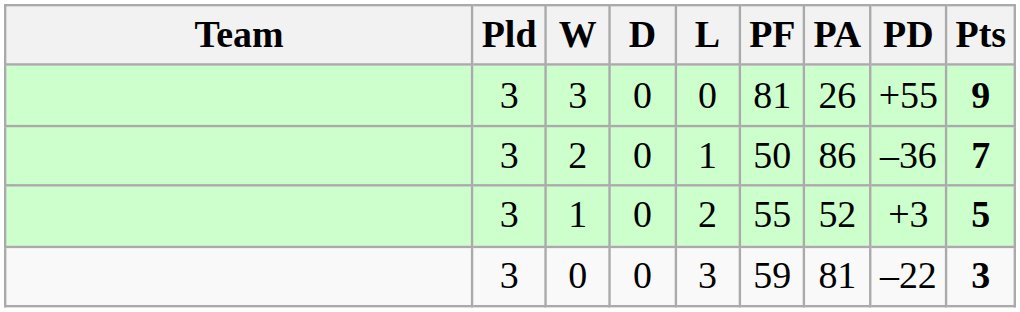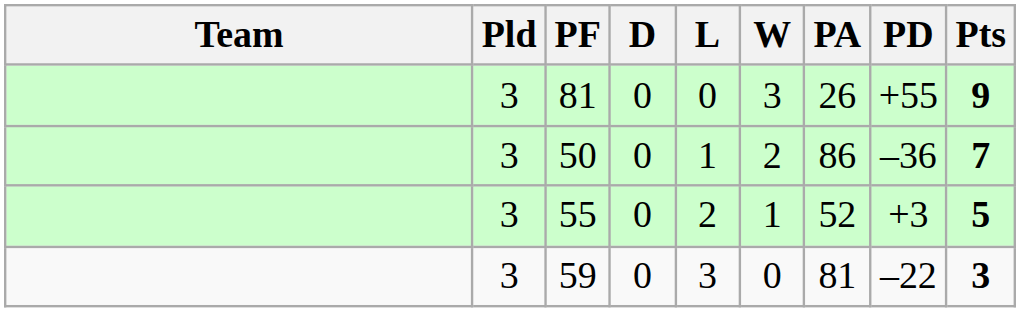columns swapped: (578, 34) <-> (772, 34)
